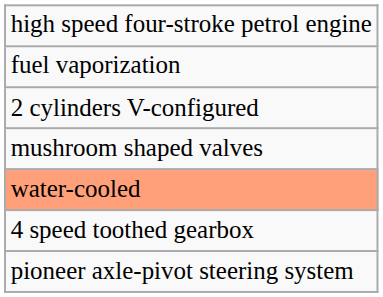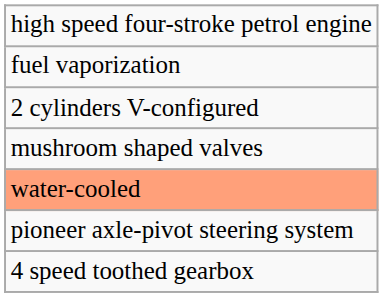(132, 230) 4 speed toothed gearbox -> (182, 230) pioneer axle-pivot steering system
(182, 271) pioneer axle-pivot steering system -> (132, 271) 4 speed toothed gearbox
